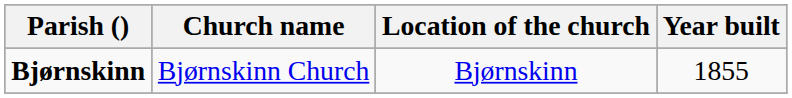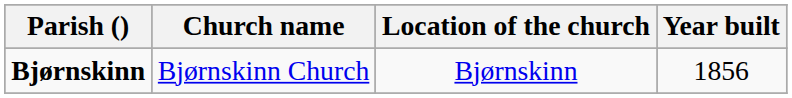(721, 70) 1855 -> (721, 70) 1856
